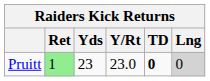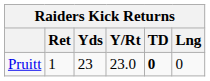(52, 64) lightgreen background -> (52, 64) no background
(179, 64) lightgrey background -> (179, 64) no background
